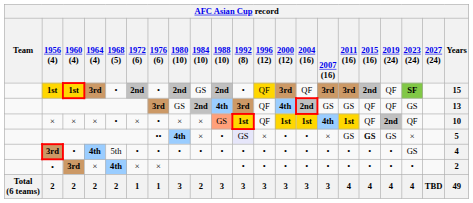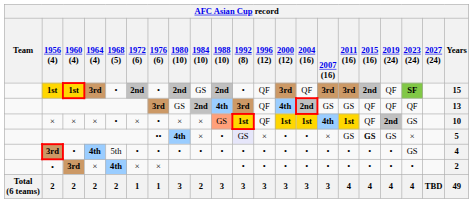(264, 90) gold background -> (264, 90) no background
(412, 105) GS -> (412, 105) QF
(412, 121) QF -> (412, 121) GS
